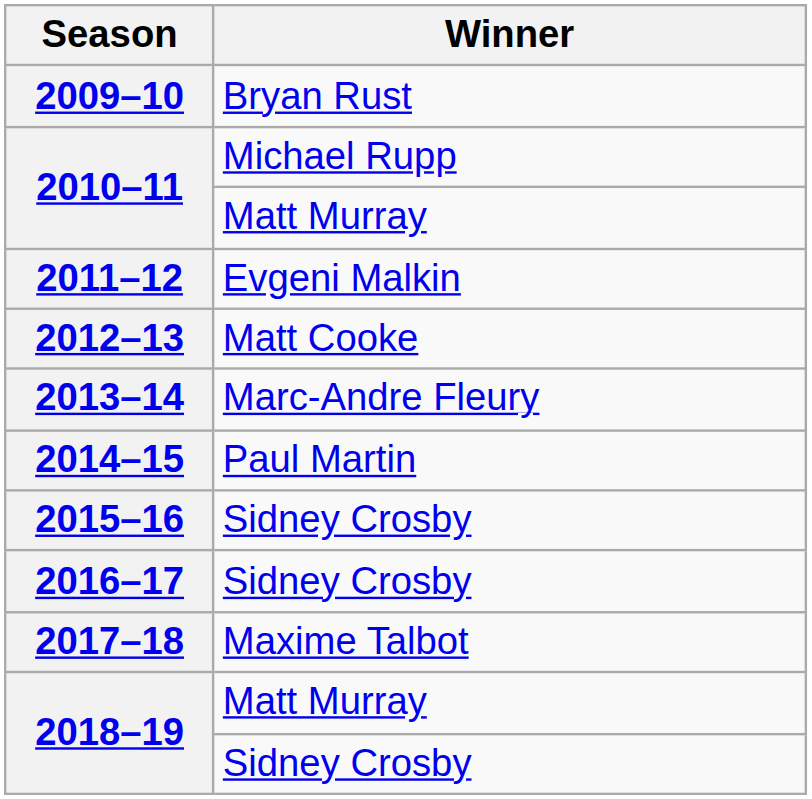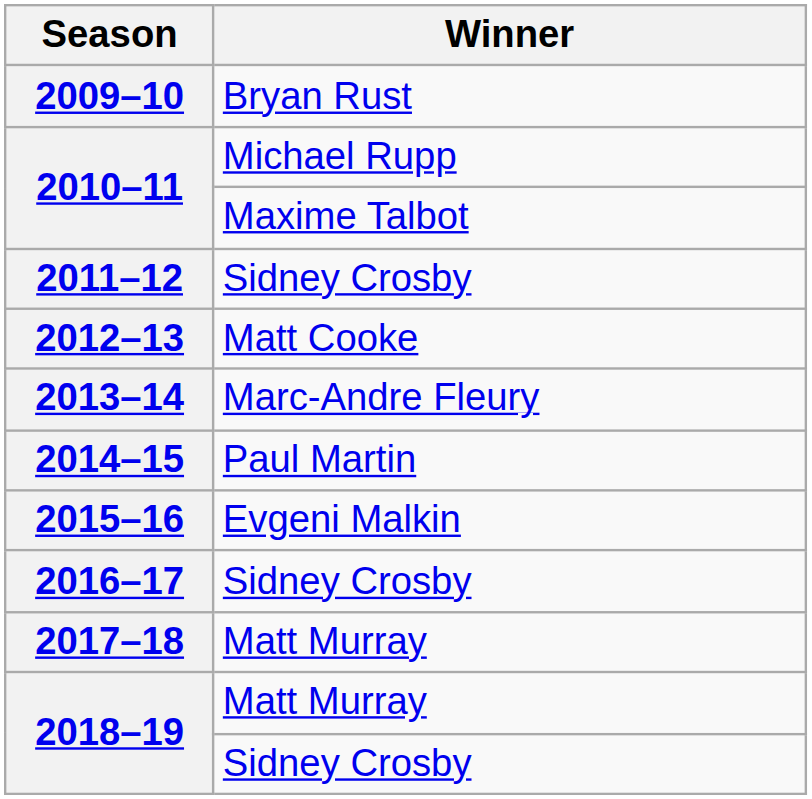(325, 216) Matt Murray -> (346, 216) Maxime Talbot
(342, 277) Evgeni Malkin -> (347, 277) Sidney Crosby
(347, 519) Sidney Crosby -> (342, 519) Evgeni Malkin
(346, 641) Maxime Talbot -> (325, 641) Matt Murray
